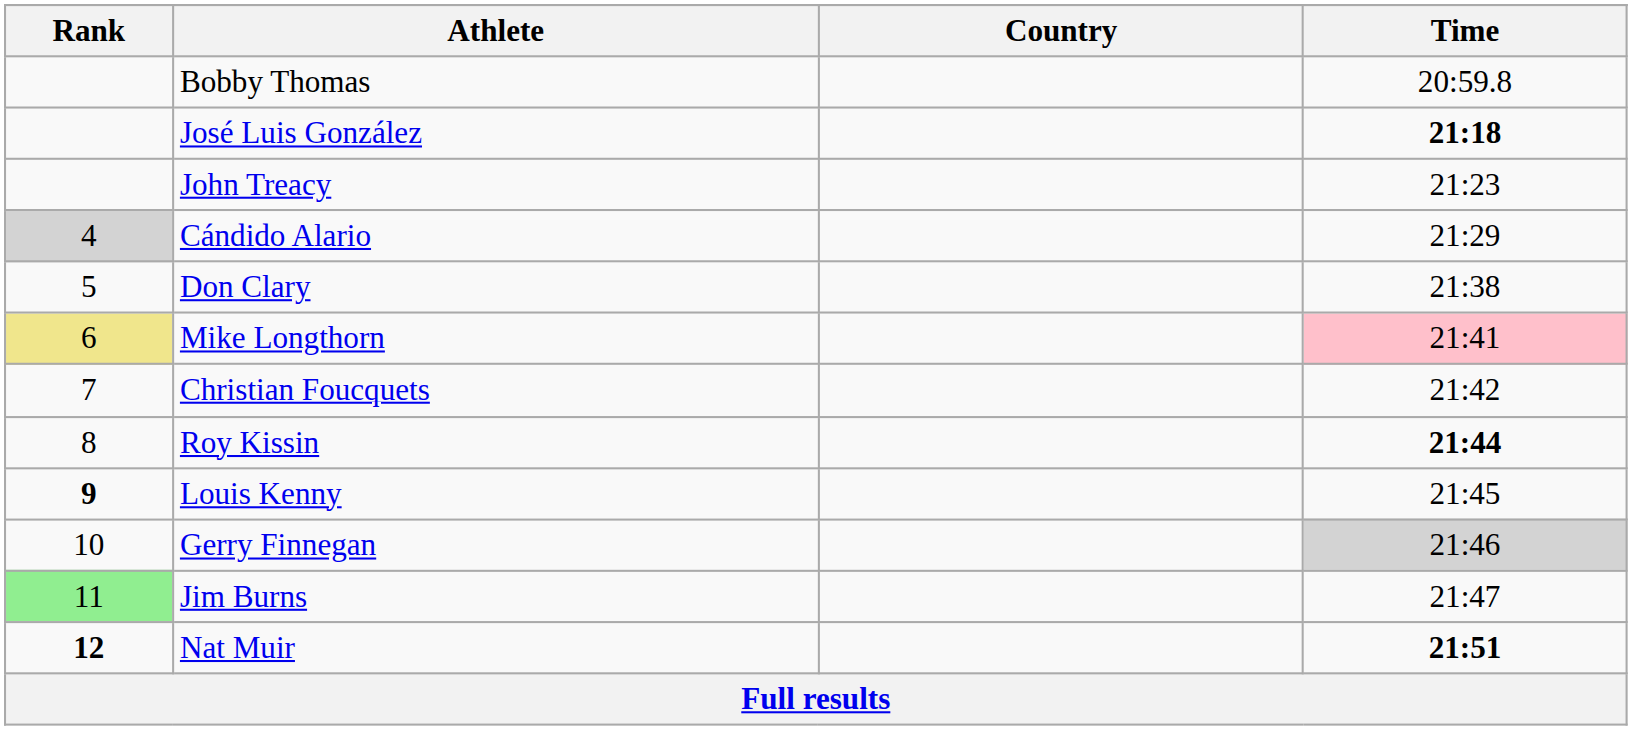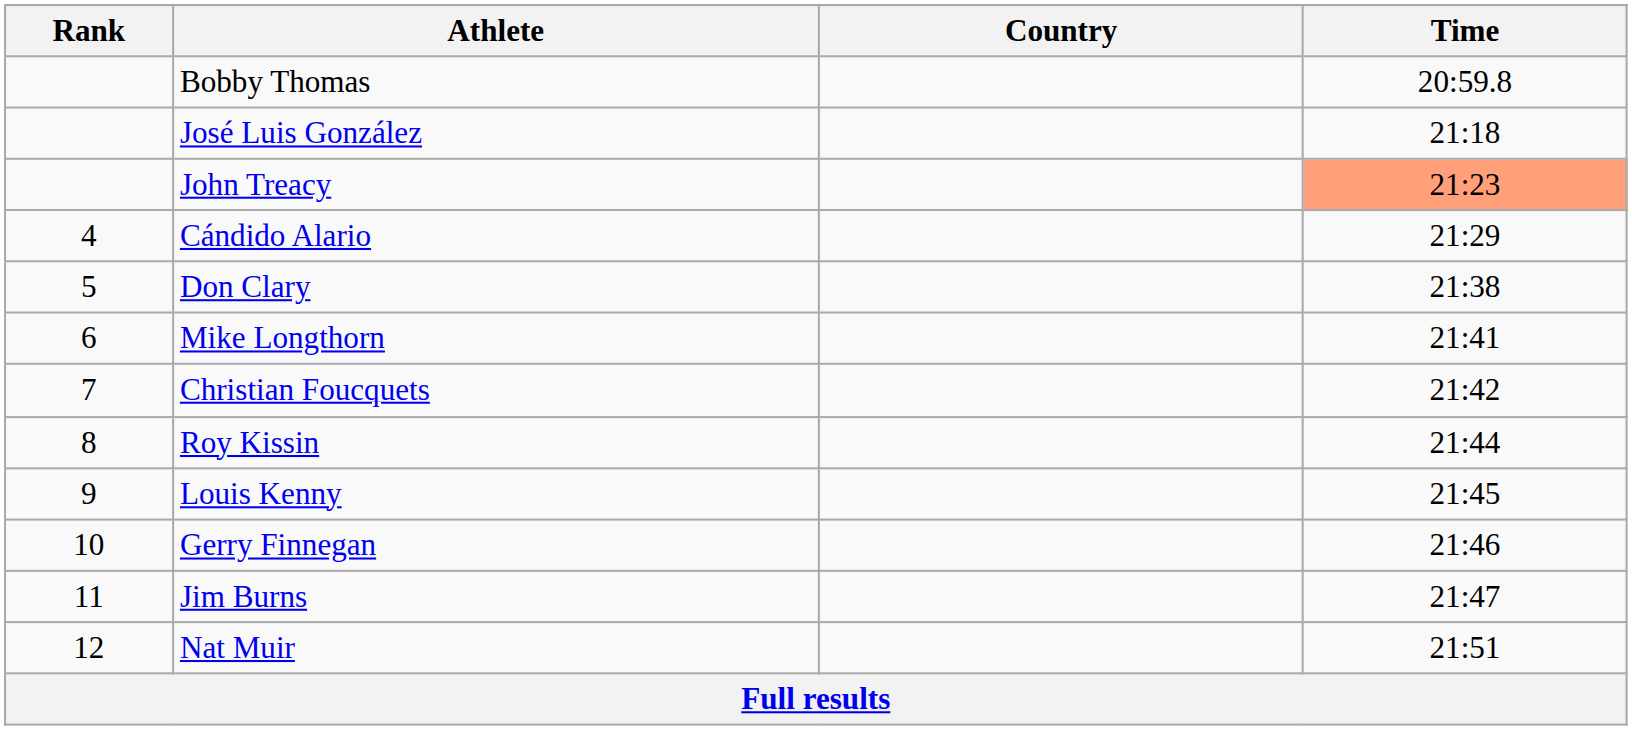(1465, 133) bold -> (1465, 133) normal
(1465, 184) no background -> (1465, 184) lightsalmon background
(89, 235) lightgrey background -> (89, 235) no background
(89, 338) khaki background -> (89, 338) no background
(1465, 338) pink background -> (1465, 338) no background
(1465, 441) bold -> (1465, 441) normal
(89, 492) bold -> (89, 492) normal
(1465, 544) lightgrey background -> (1465, 544) no background
(89, 595) lightgreen background -> (89, 595) no background
(89, 646) bold -> (89, 646) normal
(1465, 646) bold -> (1465, 646) normal
